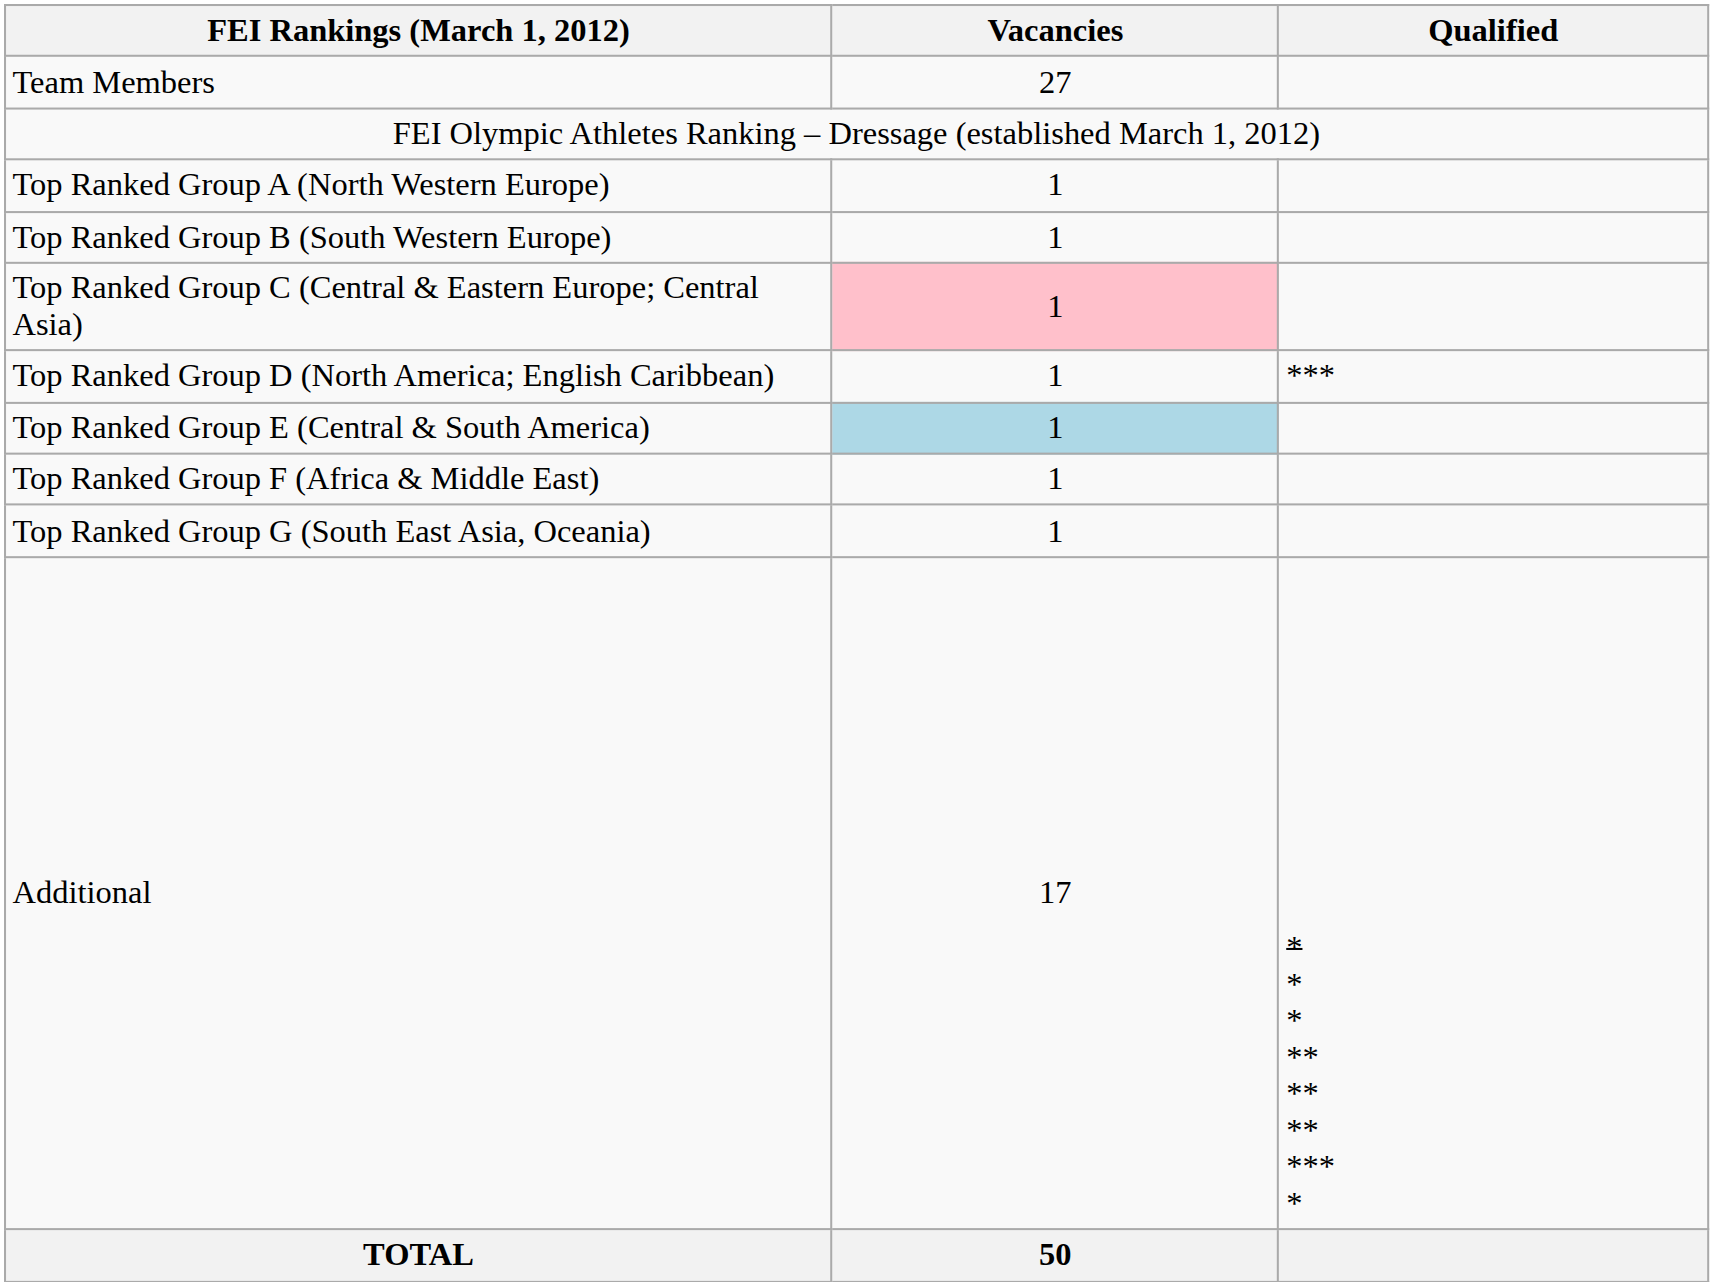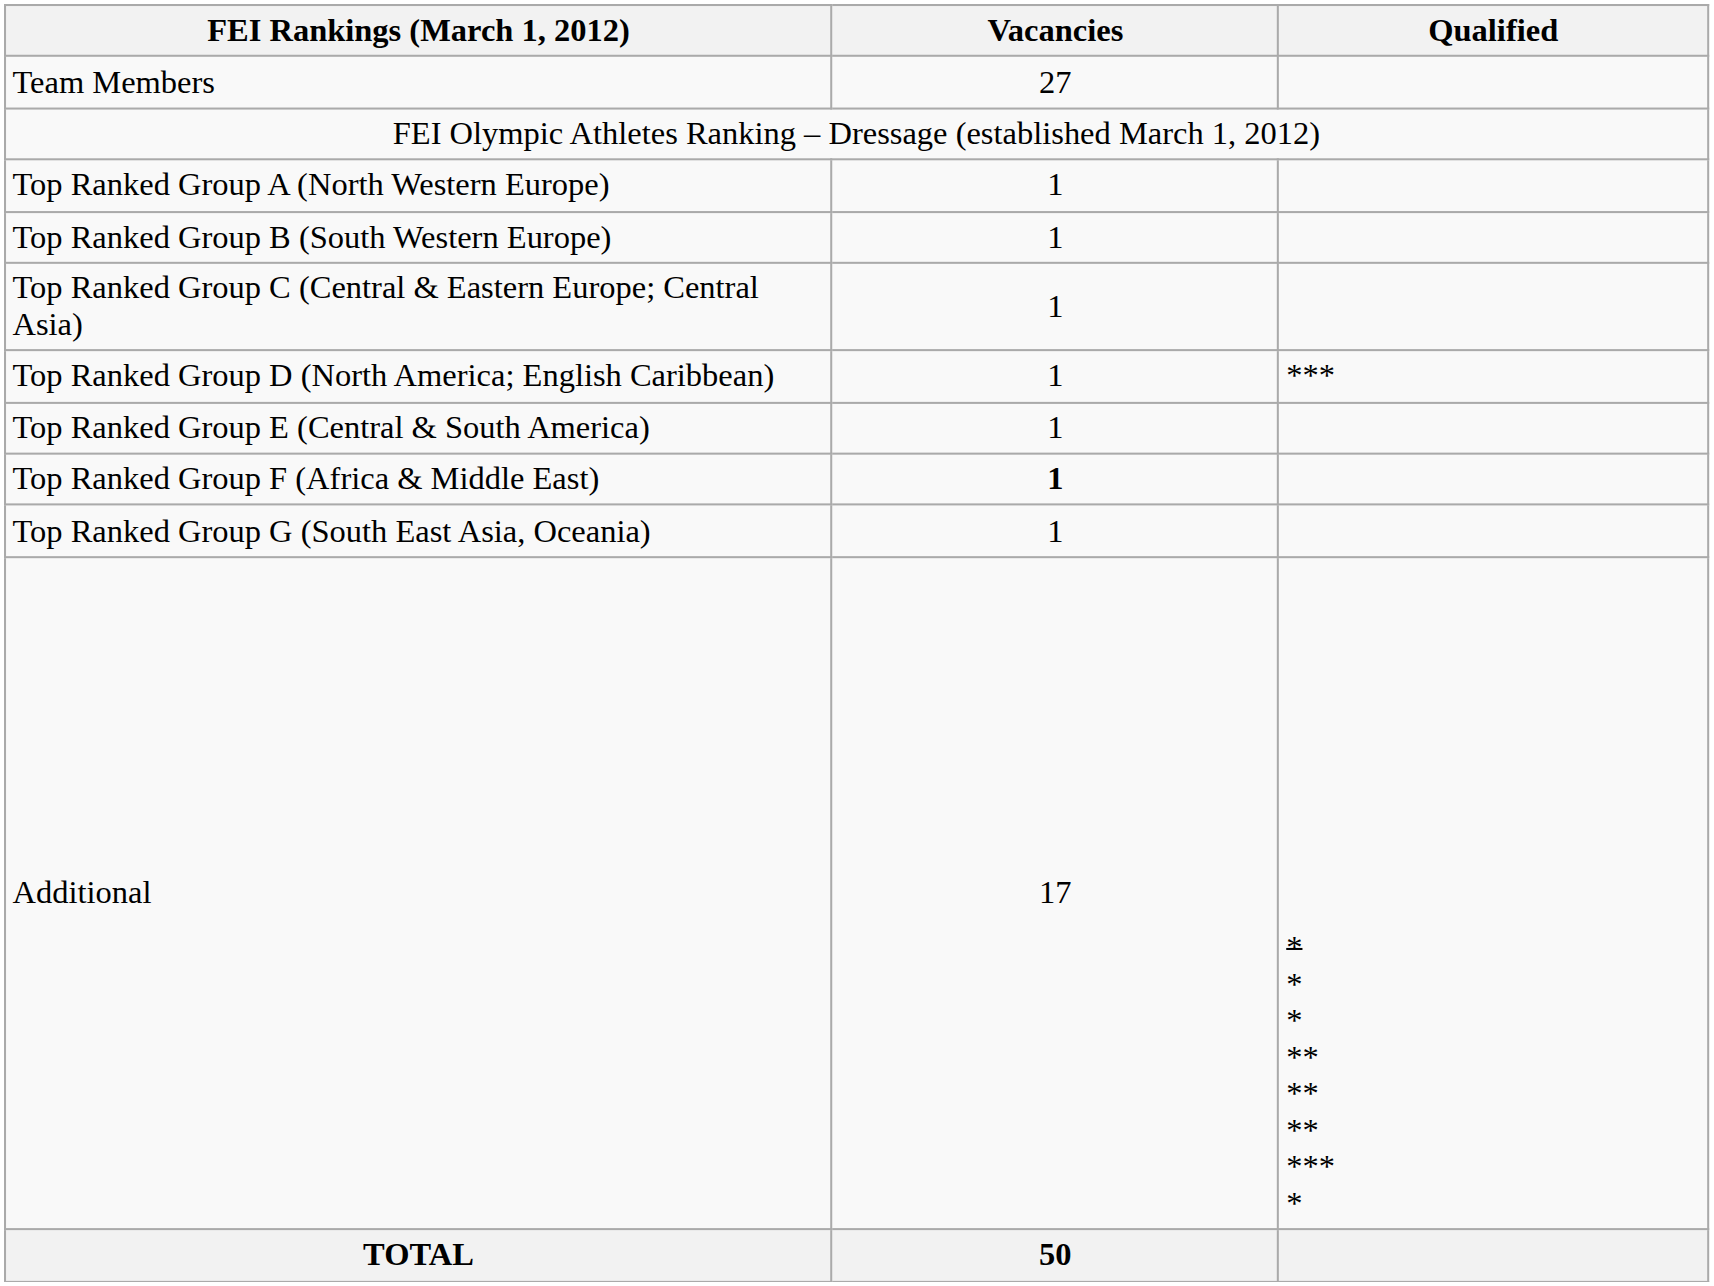(1055, 306) pink background -> (1055, 306) no background
(1055, 427) lightblue background -> (1055, 427) no background
(1055, 478) normal -> (1055, 478) bold
